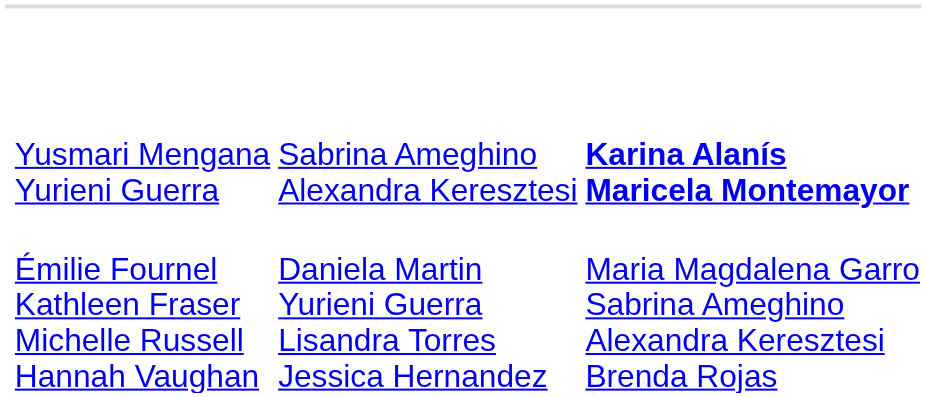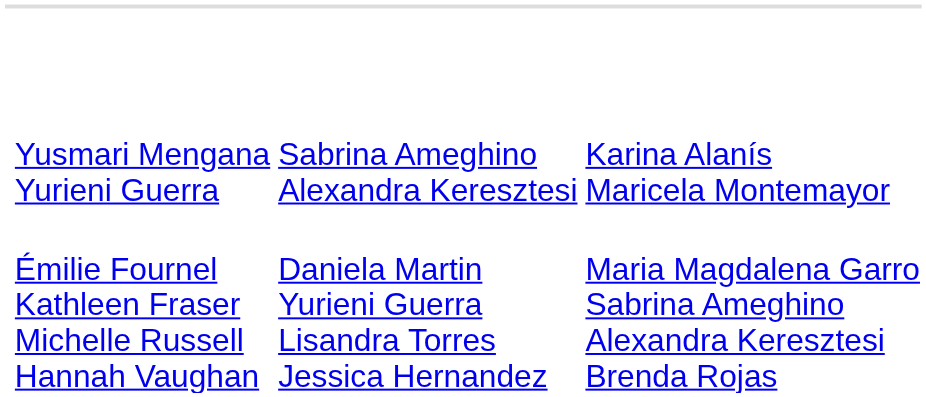(747, 172) bold -> (738, 172) normal
